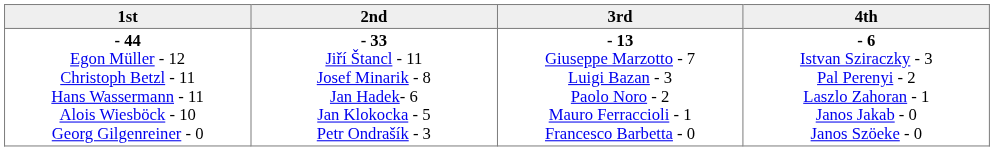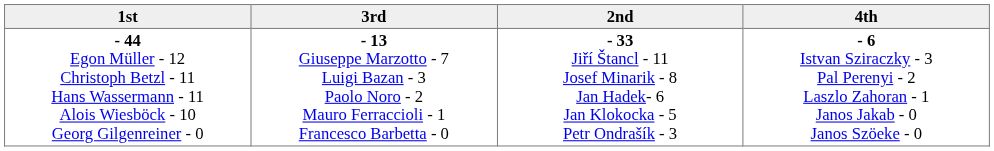columns swapped: (374, 16) <-> (620, 16)
